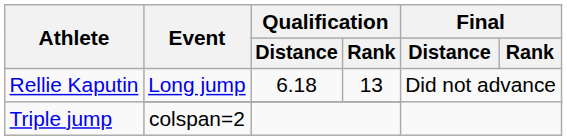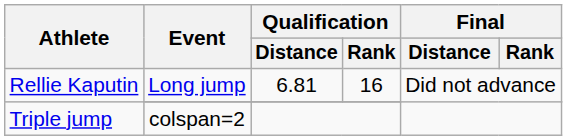(296, 86) 6.18 -> (296, 86) 6.81
(371, 86) 13 -> (371, 86) 16
